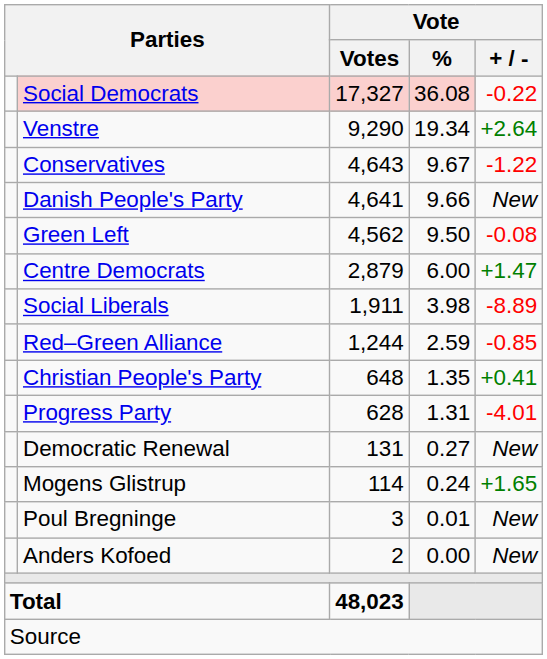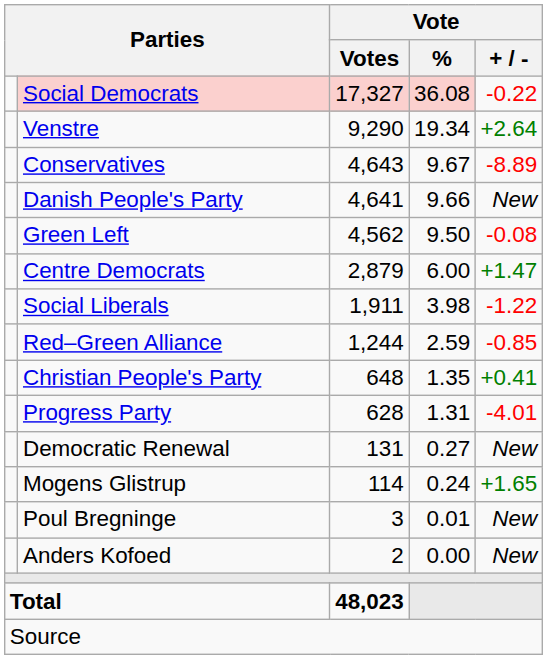(512, 164) -1.22 -> (512, 164) -8.89
(512, 306) -8.89 -> (512, 306) -1.22
